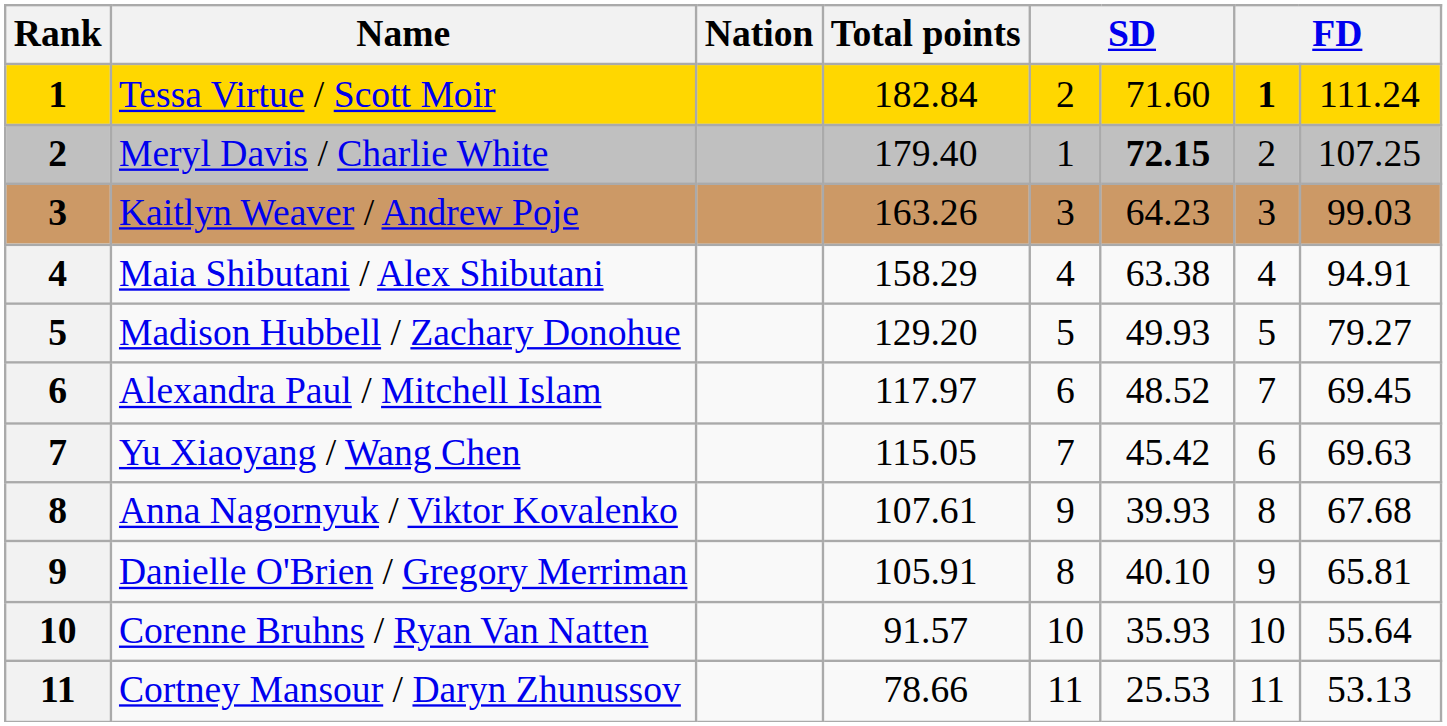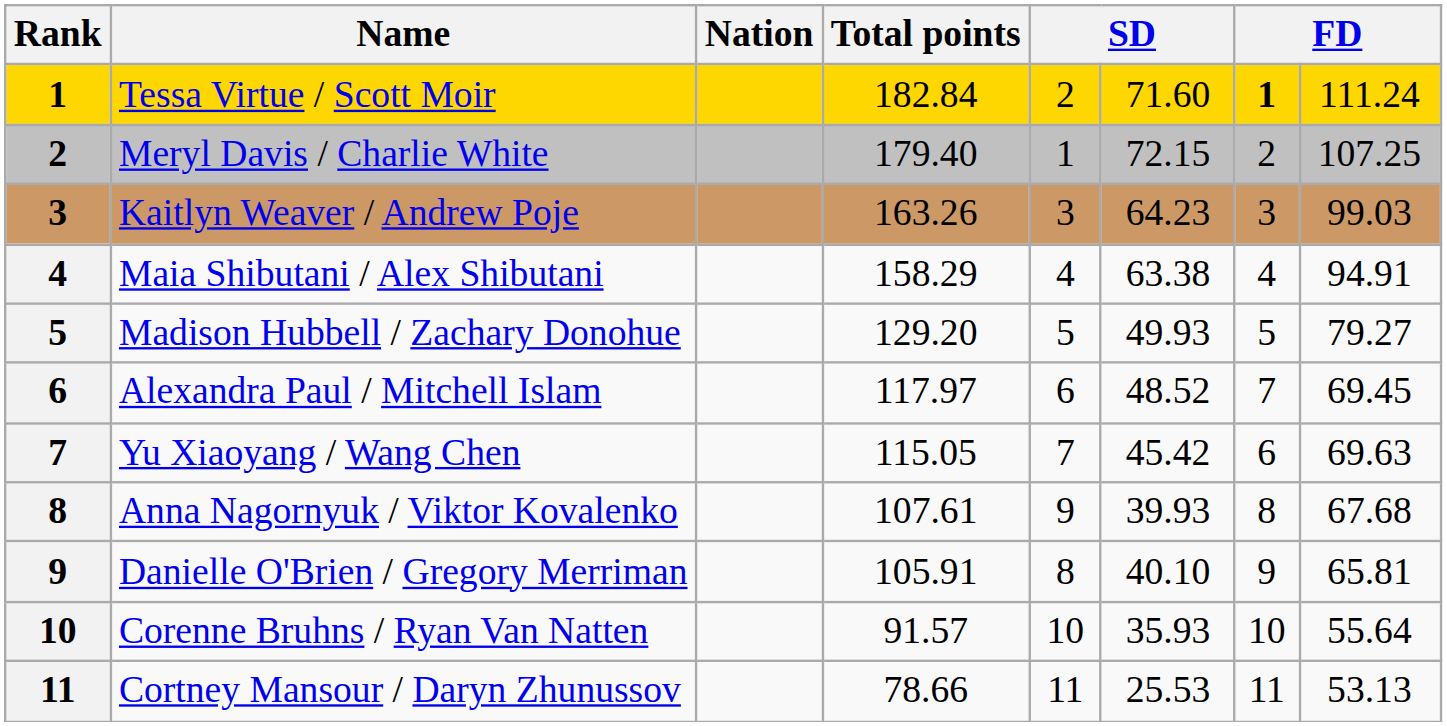(1168, 153) bold -> (1168, 153) normal
